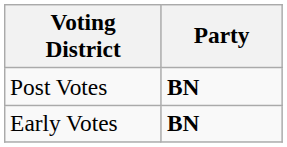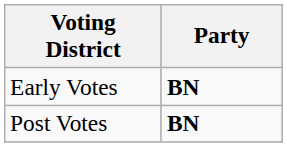rows swapped: (59, 86) <-> (64, 123)
